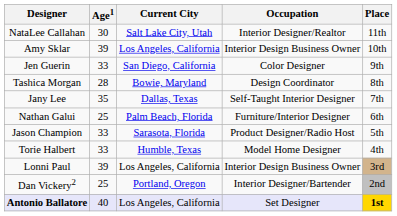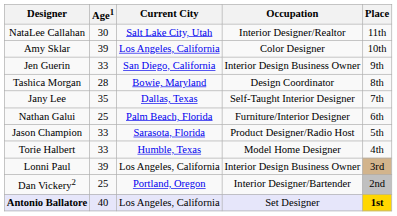(292, 49) Interior Design Business Owner -> (292, 49) Color Designer
(292, 65) Color Designer -> (292, 65) Interior Design Business Owner
